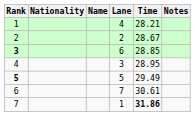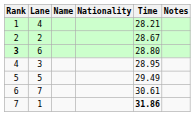columns swapped: (122, 11) <-> (57, 11)
(148, 51) 28.85 -> (148, 51) 28.80
(16, 78) bold -> (16, 78) normal
